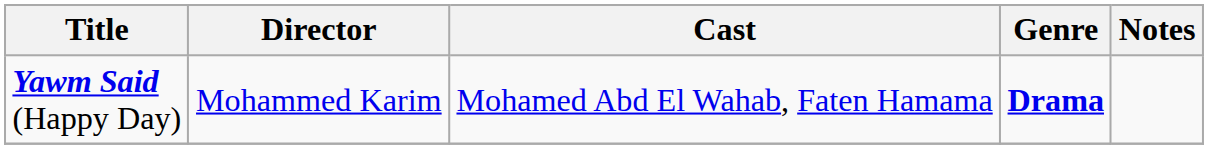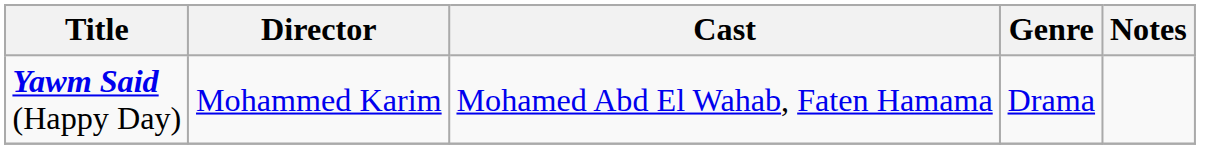(1056, 99) bold -> (1051, 99) normal
